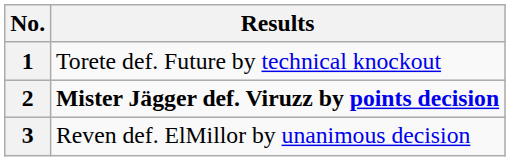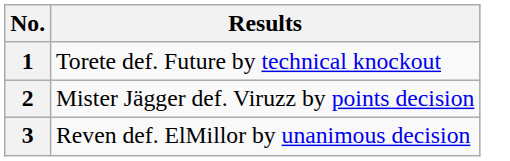(278, 98) bold -> (265, 98) normal
